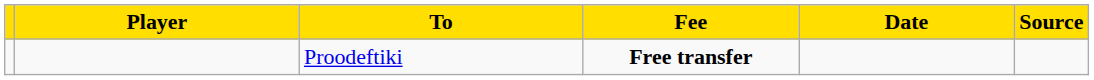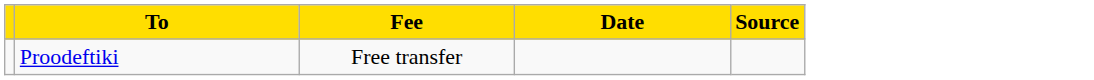- column: (157, 21)
(691, 56) bold -> (407, 56) normal
